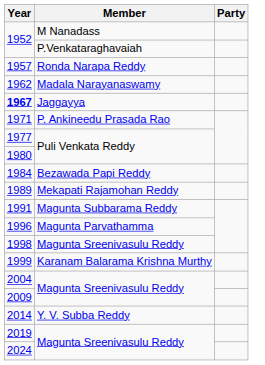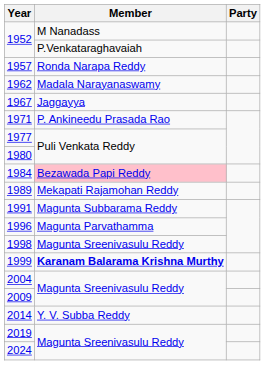(19, 102) bold -> (19, 102) normal
(94, 173) no background -> (94, 173) pink background
(124, 262) normal -> (130, 262) bold
